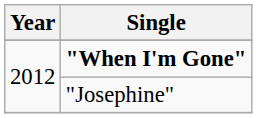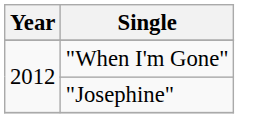(156, 58) bold -> (147, 58) normal
